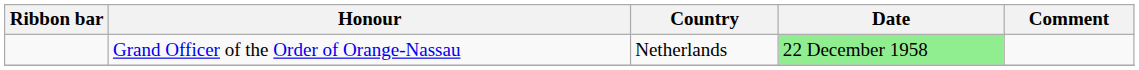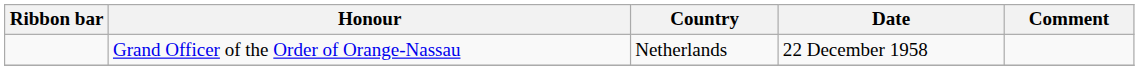(855, 49) lightgreen background -> (855, 49) no background
